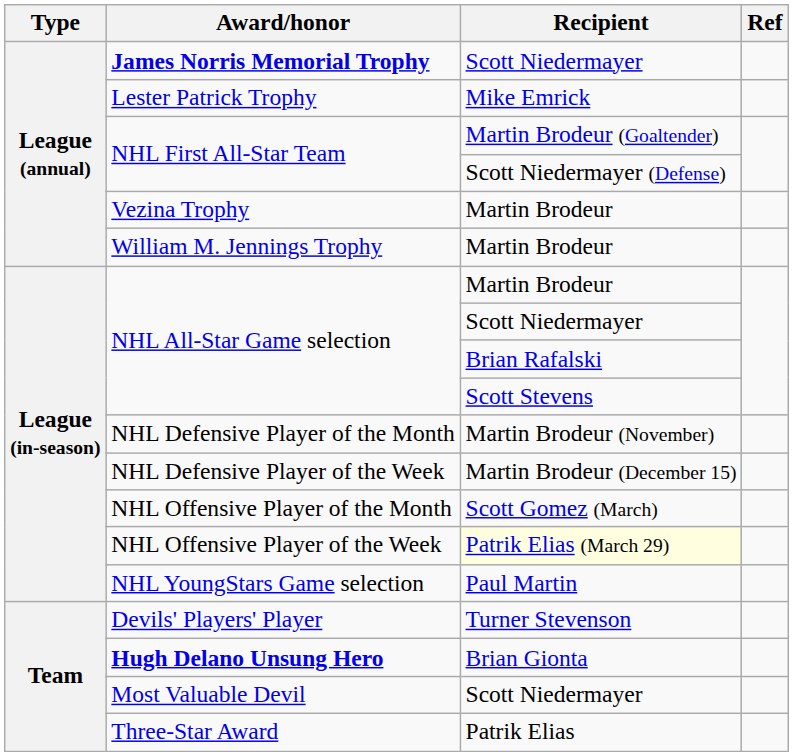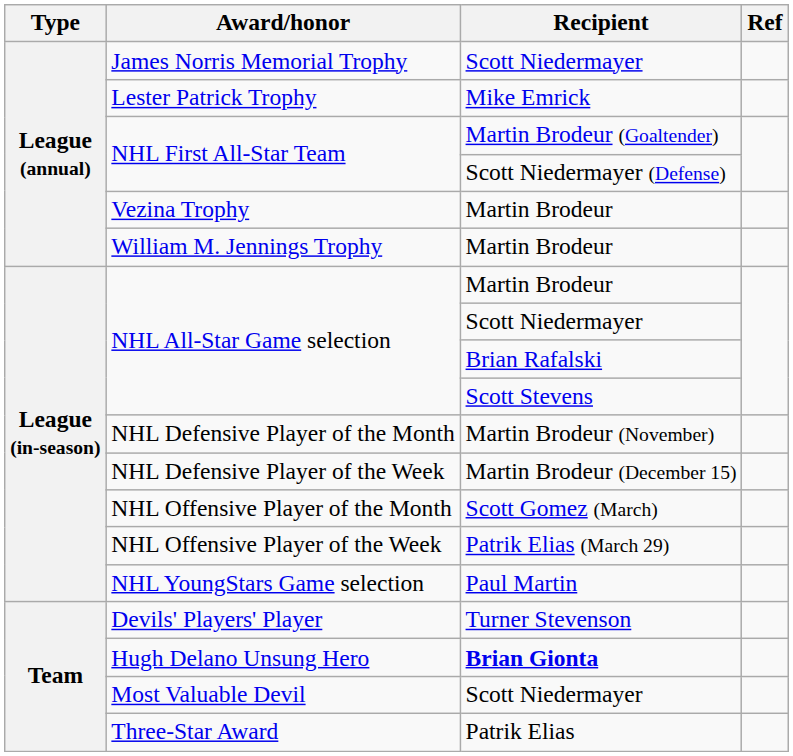(270, 60) bold -> (259, 60) normal
(567, 545) lightyellow background -> (567, 545) no background
(247, 657) bold -> (240, 657) normal
(527, 657) normal -> (532, 657) bold
